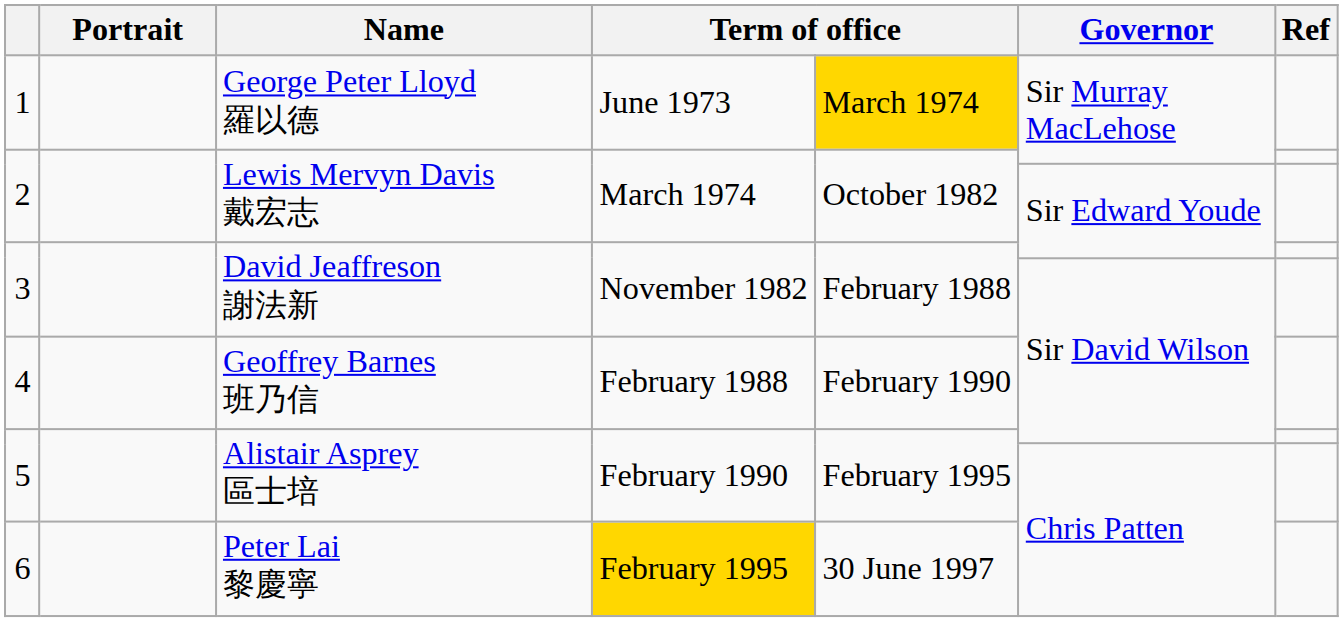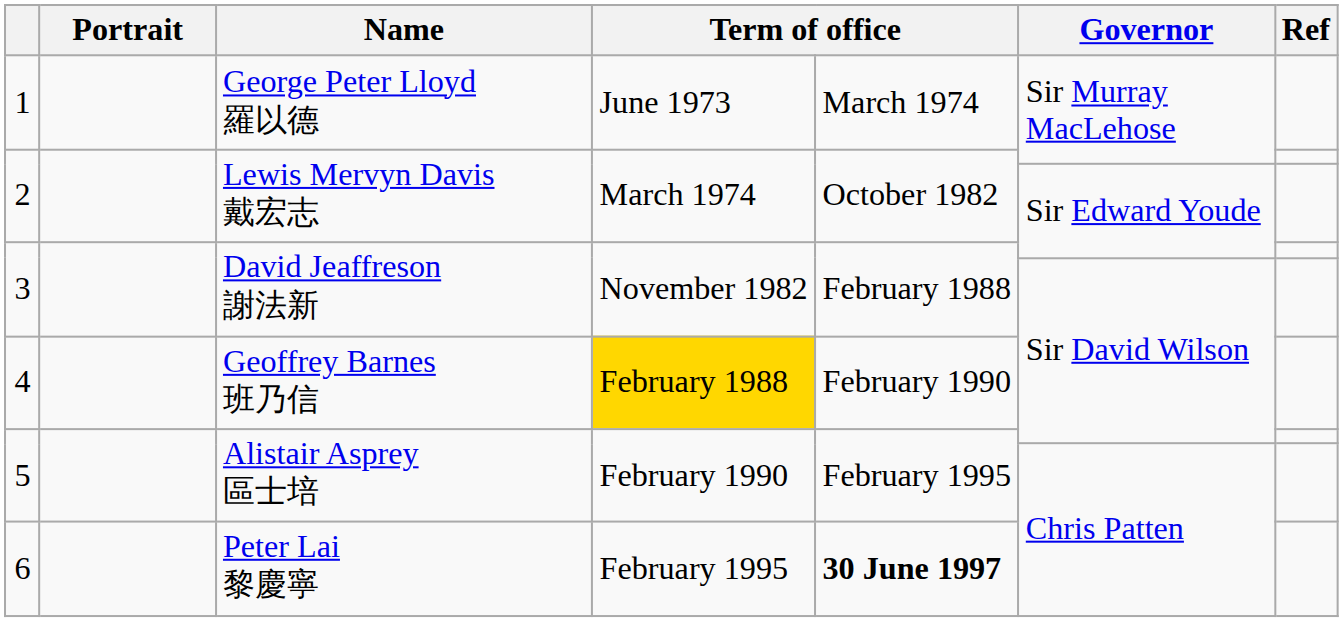(901, 102) gold background -> (901, 102) no background
(694, 381) no background -> (694, 381) gold background
(694, 568) gold background -> (694, 568) no background
(908, 568) normal -> (912, 568) bold
